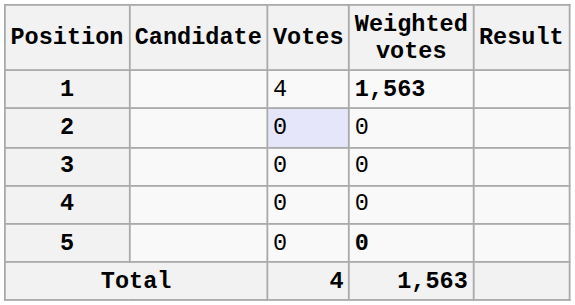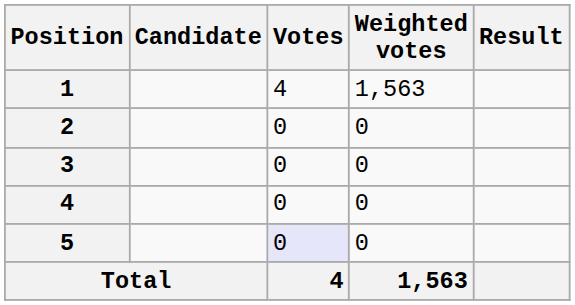(390, 90) bold -> (390, 90) normal
(280, 128) lavender background -> (280, 128) no background
(280, 243) no background -> (280, 243) lavender background
(362, 243) bold -> (362, 243) normal
